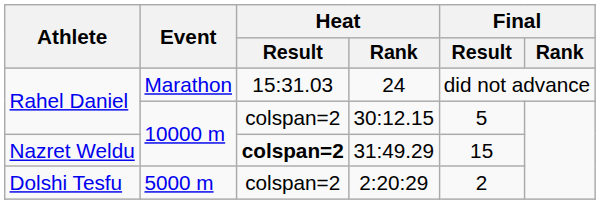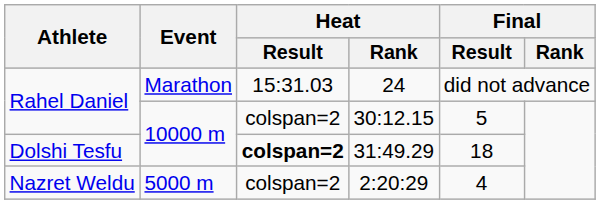(72, 151) Nazret Weldu -> (66, 151) Dolshi Tesfu
(482, 151) 15 -> (482, 151) 18
(66, 183) Dolshi Tesfu -> (72, 183) Nazret Weldu
(482, 183) 2 -> (482, 183) 4
